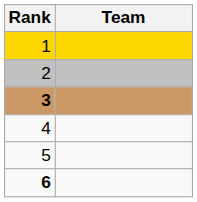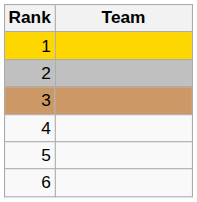(46, 100) bold -> (46, 100) normal
(46, 182) bold -> (46, 182) normal
